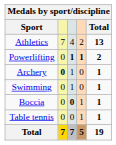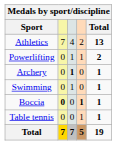(72, 57) bold -> (72, 57) normal
(81, 57) bold -> (81, 57) normal
(63, 72) bold -> (63, 72) normal
(72, 72) normal -> (72, 72) bold
(63, 102) normal -> (63, 102) bold
(72, 102) bold -> (72, 102) normal
(81, 102) normal -> (81, 102) bold
